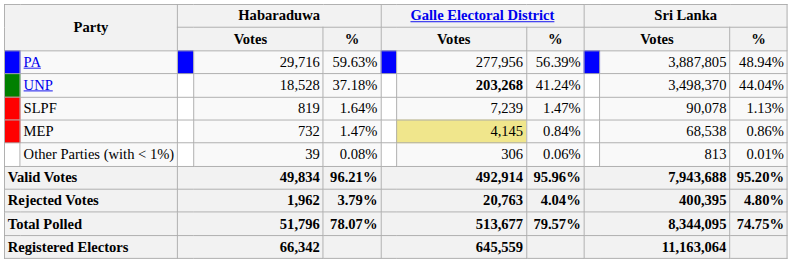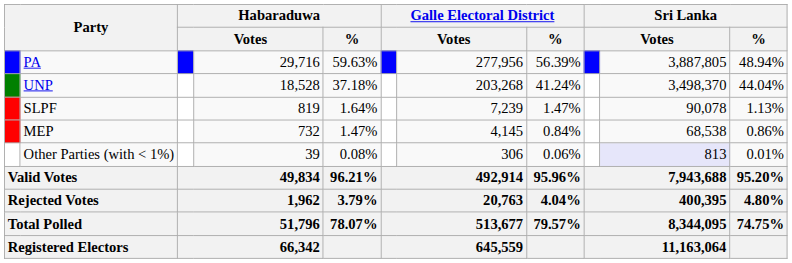(499, 85) bold -> (499, 85) normal
(507, 131) khaki background -> (507, 131) no background
(715, 154) no background -> (715, 154) lavender background
